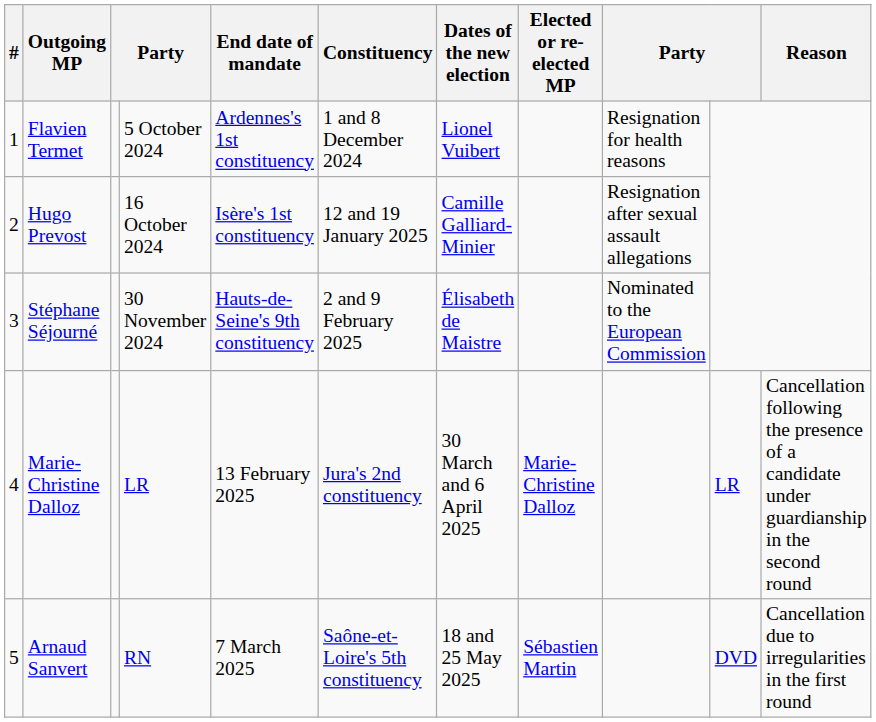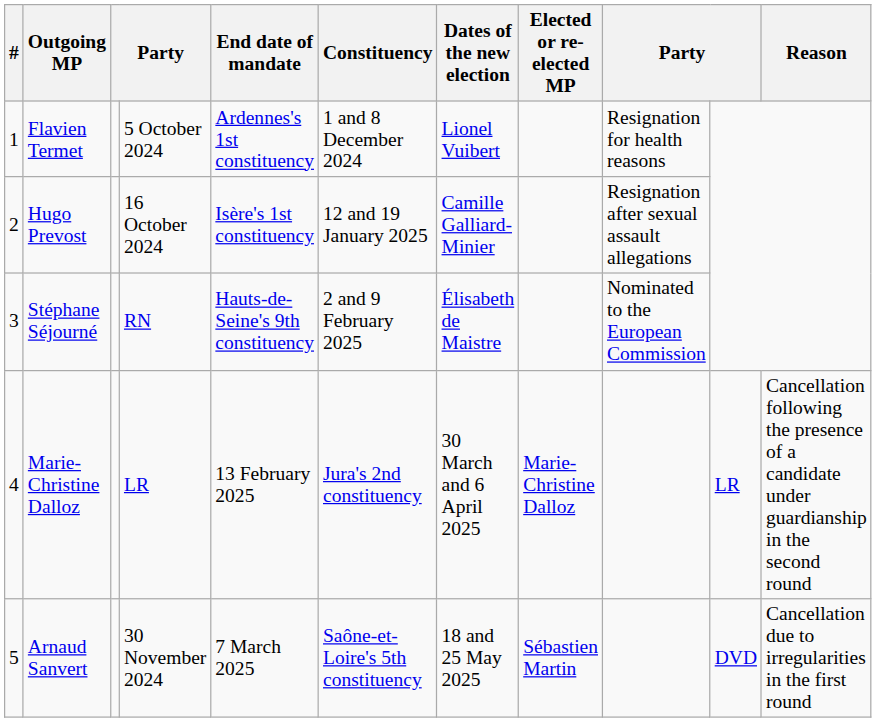(165, 321) 30 November 2024 -> (138, 321) RN
(138, 657) RN -> (165, 657) 30 November 2024
